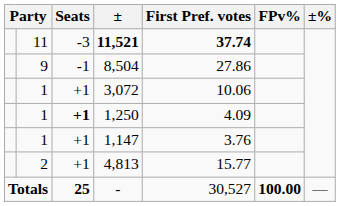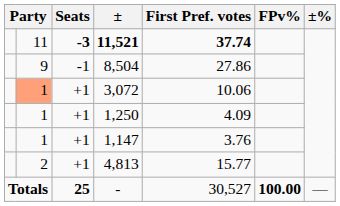(83, 41) normal -> (83, 41) bold
(44, 90) no background -> (44, 90) lightsalmon background
(81, 115) bold -> (81, 115) normal
